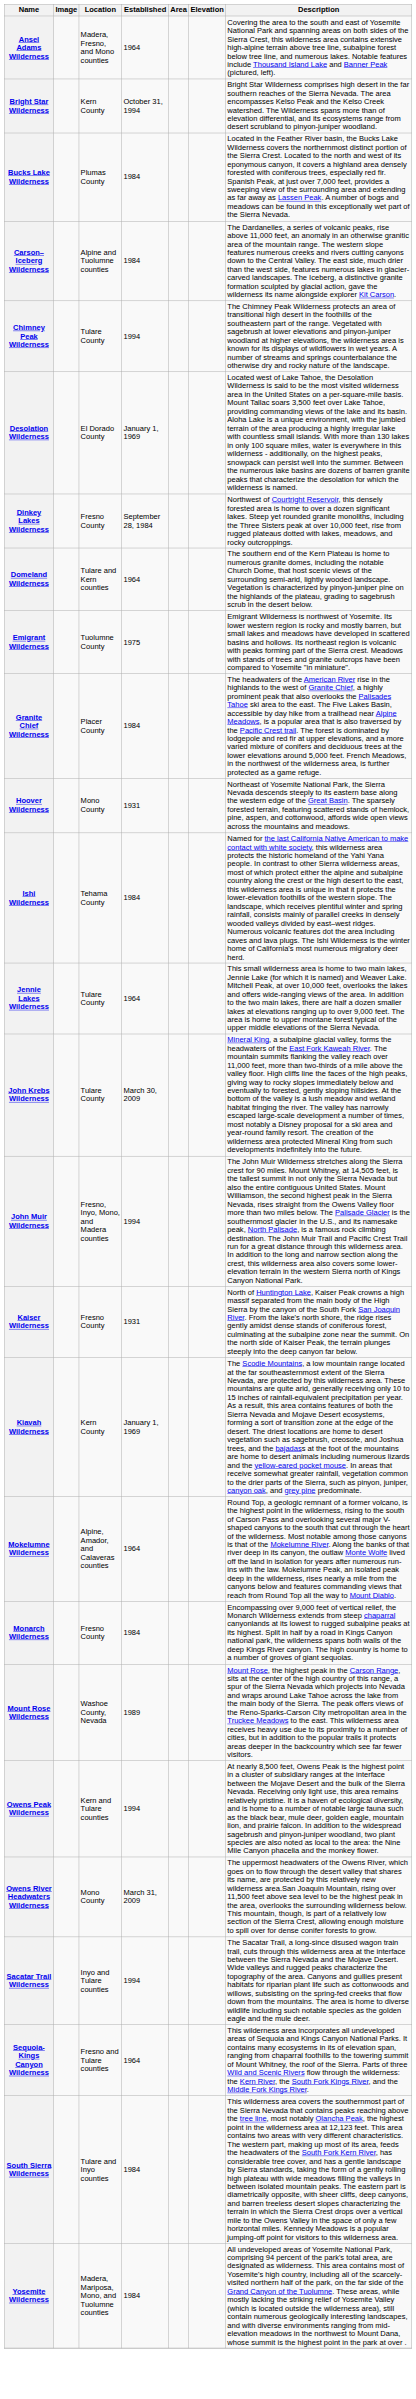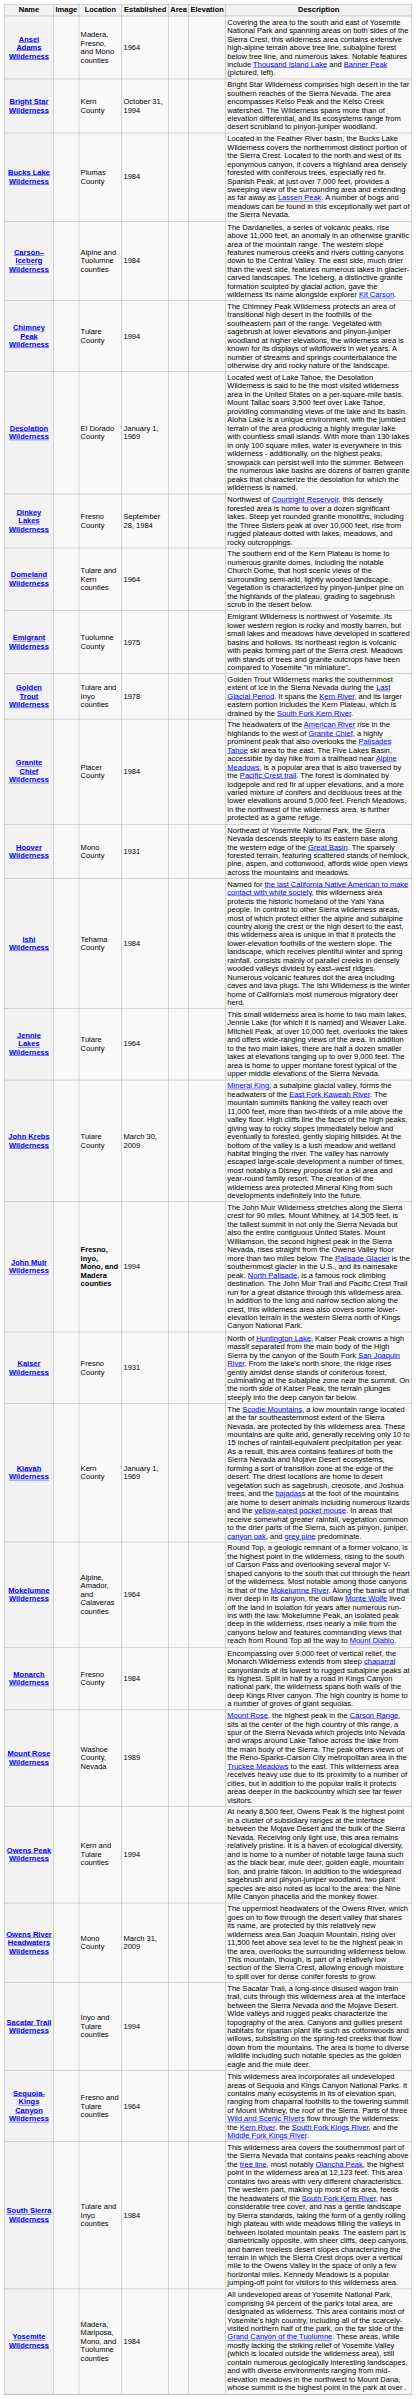+ row: (29, 696)
(100, 1221) normal -> (99, 1267) bold
